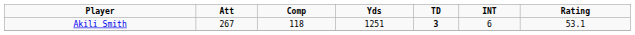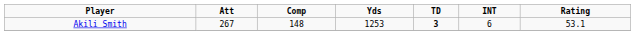(296, 24) 118 -> (296, 24) 148
(374, 24) 1251 -> (374, 24) 1253
